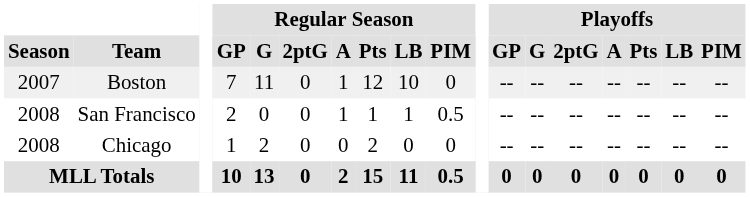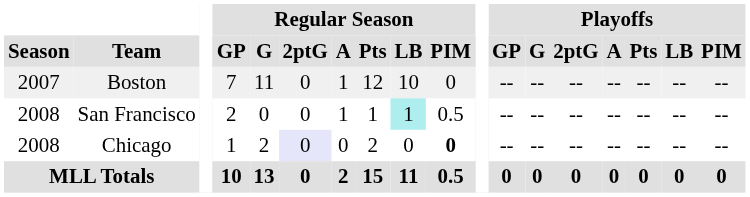(409, 113) no background -> (409, 113) paleturquoise background
(305, 145) no background -> (305, 145) lavender background
(451, 145) normal -> (451, 145) bold
